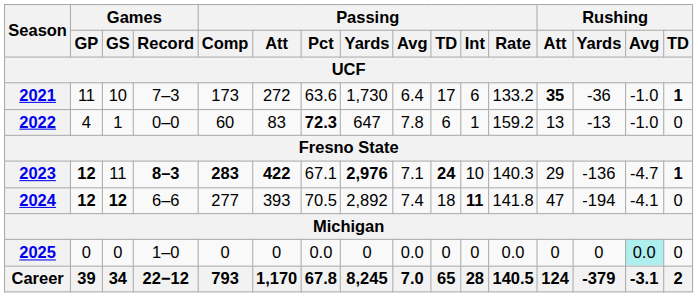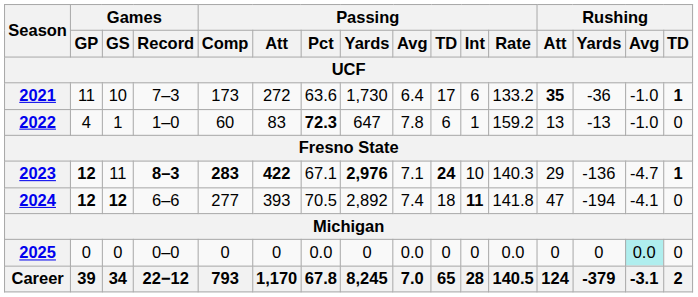(166, 122) 0–0 -> (166, 122) 1–0
(166, 252) 1–0 -> (166, 252) 0–0
